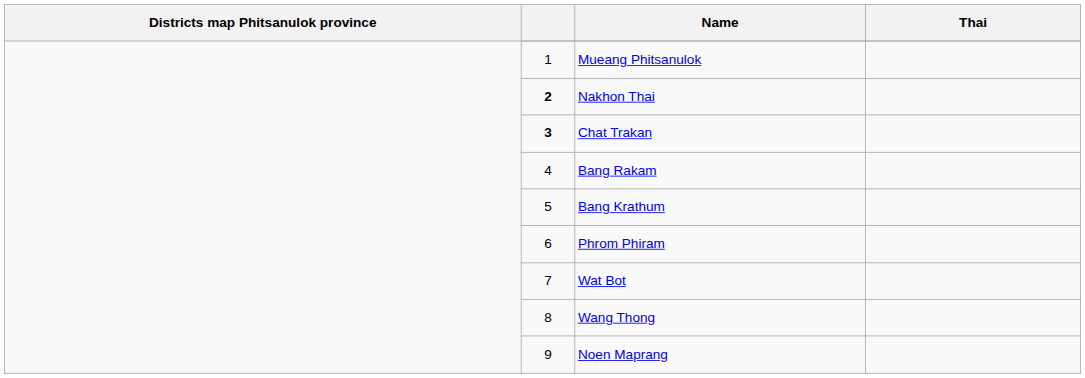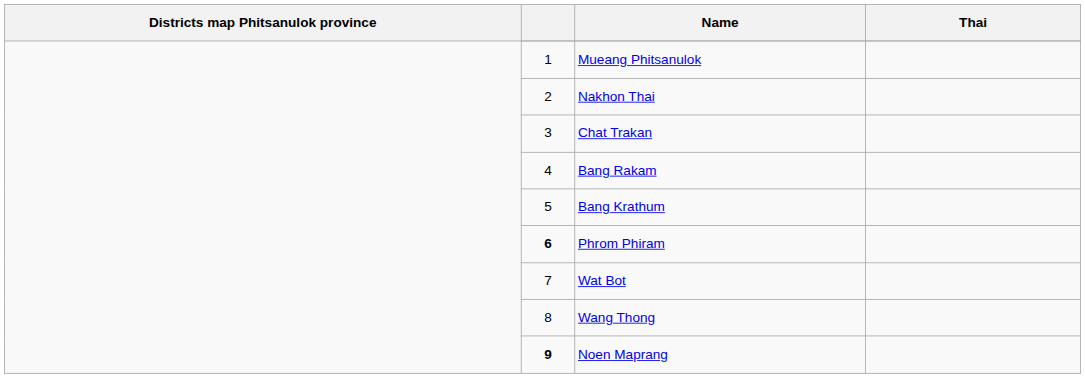(548, 96) bold -> (548, 96) normal
(548, 133) bold -> (548, 133) normal
(548, 244) normal -> (548, 244) bold
(548, 354) normal -> (548, 354) bold
